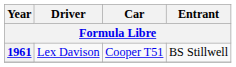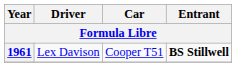(199, 52) normal -> (199, 52) bold
